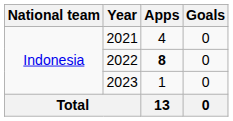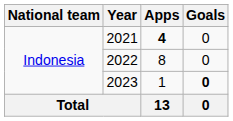(162, 37) normal -> (162, 37) bold
(162, 60) bold -> (162, 60) normal
(206, 82) normal -> (206, 82) bold
